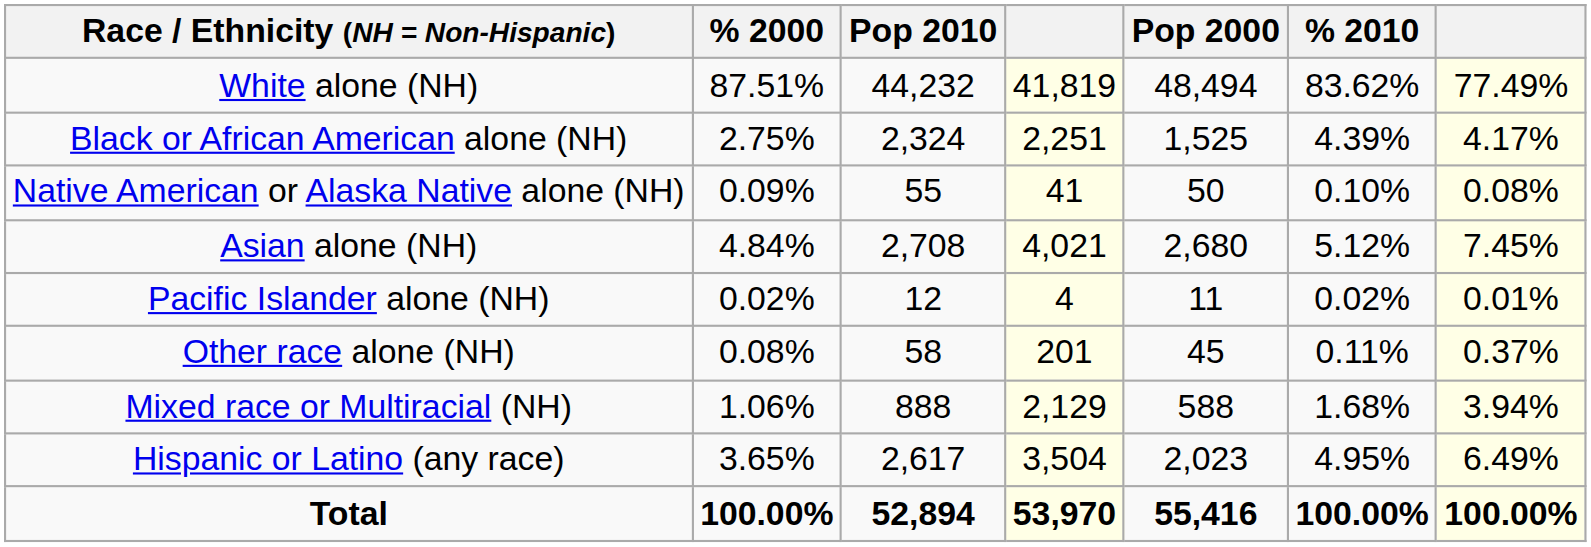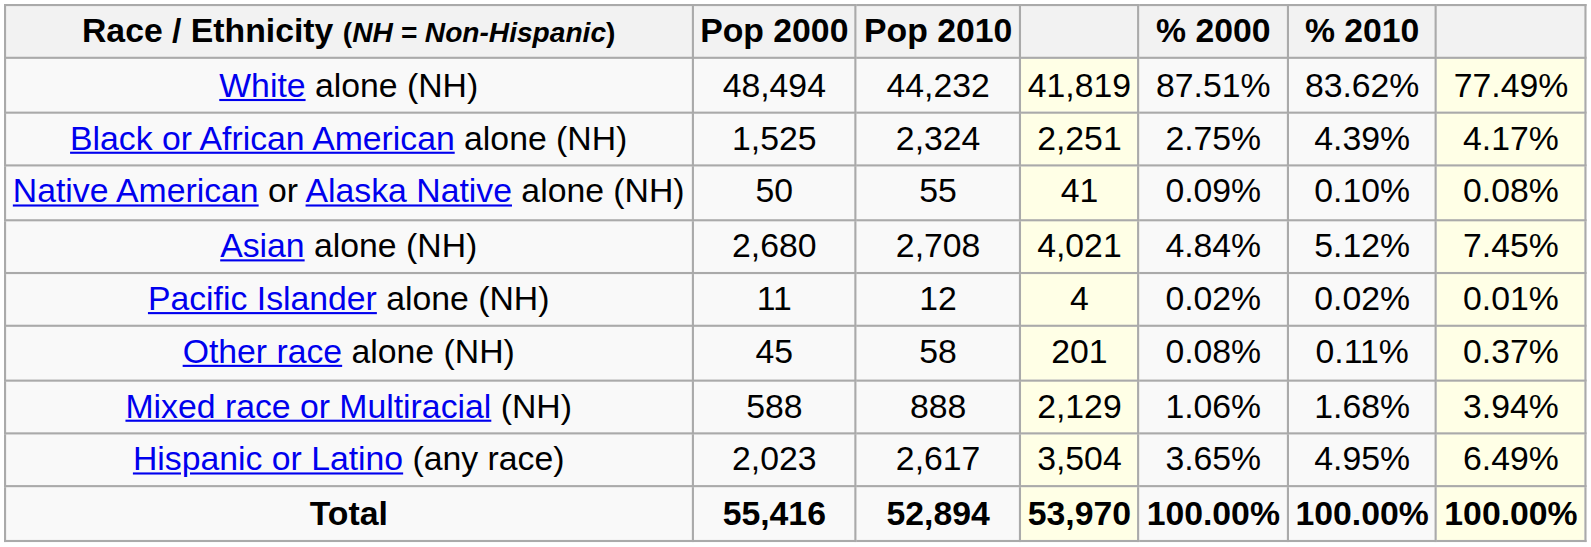columns swapped: (1206, 31) <-> (767, 31)
